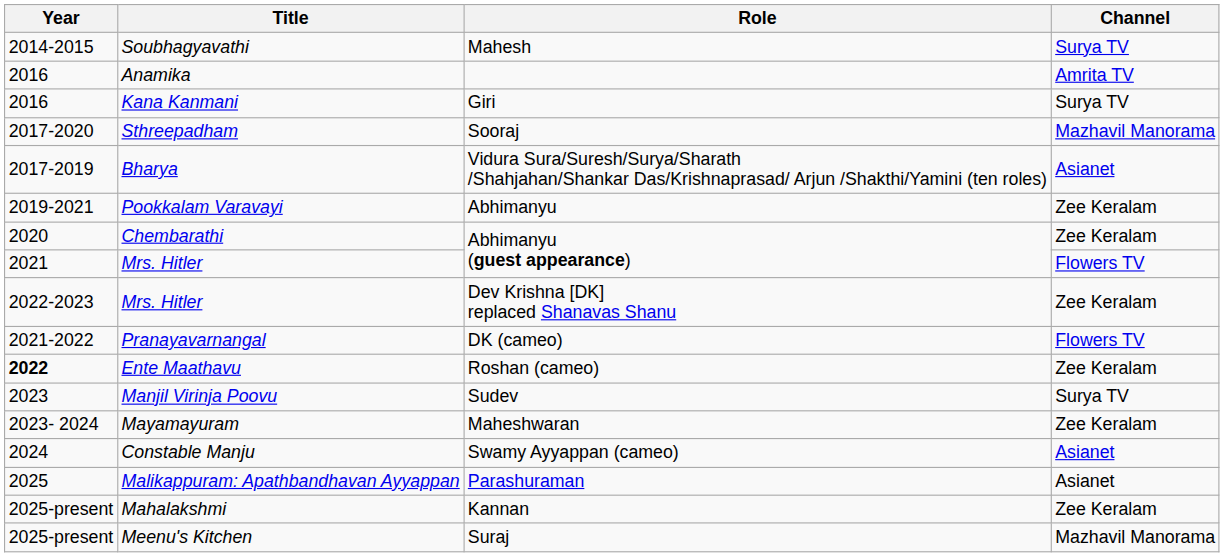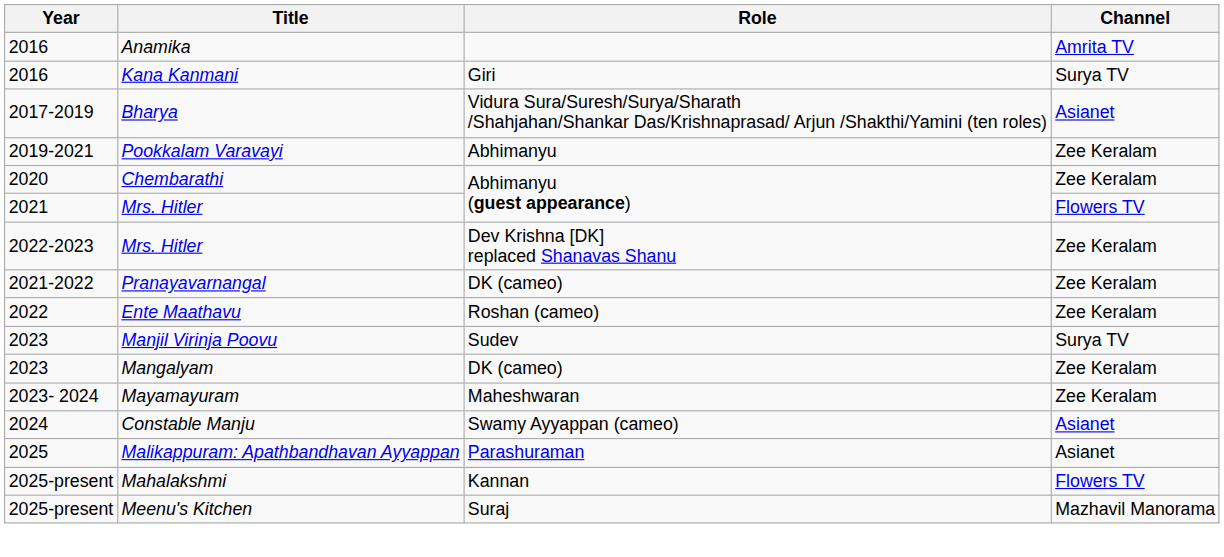- row: (185, 46)
- row: (180, 131)
(1100, 340) Flowers TV -> (1106, 283) Zee Keralam
(28, 368) bold -> (28, 312) normal
+ row: (167, 368)
(1106, 509) Zee Keralam -> (1100, 481) Flowers TV
